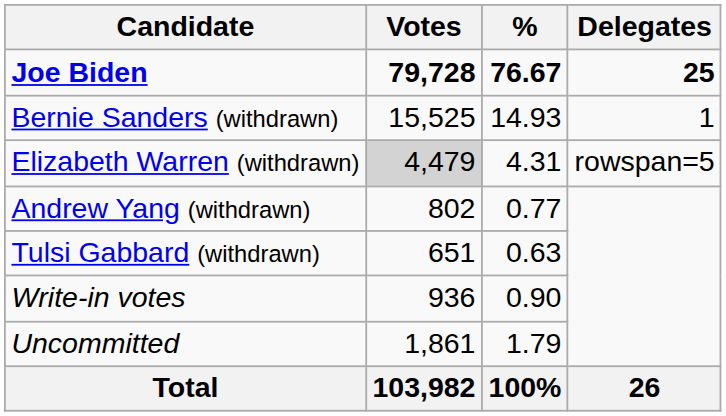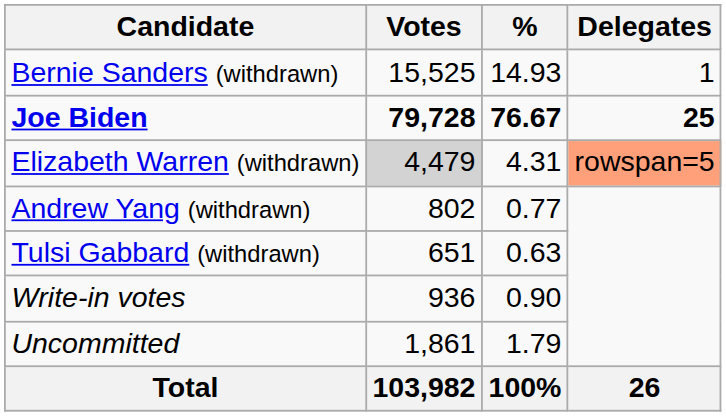rows swapped: (80, 72) <-> (175, 117)
(645, 162) no background -> (645, 162) lightsalmon background
